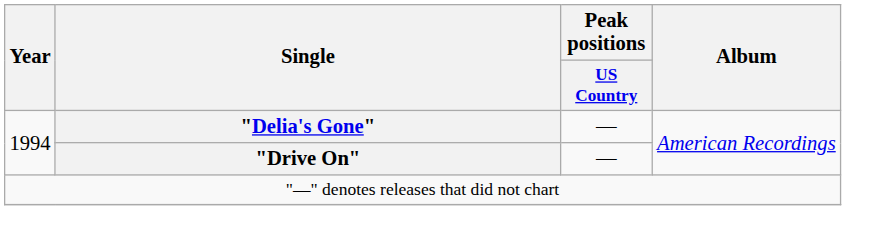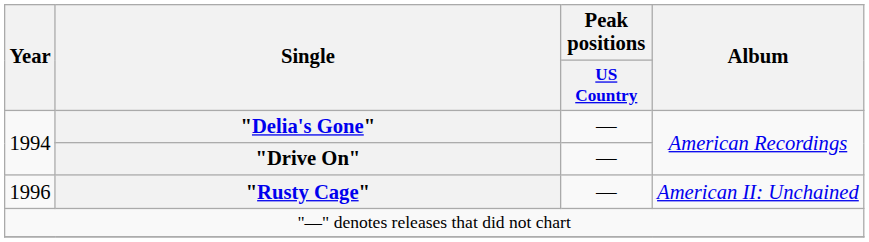+ row: (308, 191)
